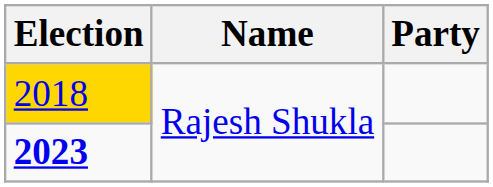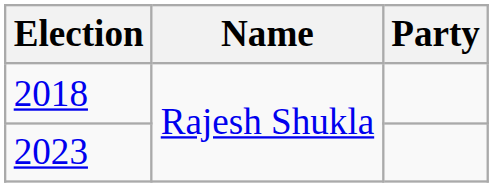(51, 92) gold background -> (51, 92) no background
(51, 151) bold -> (51, 151) normal
